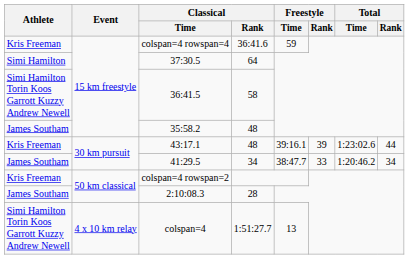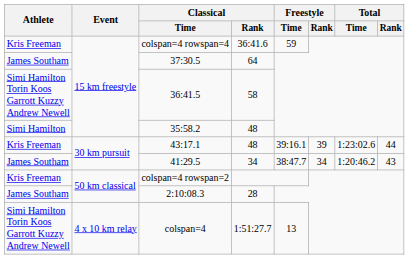(36, 61) Simi Hamilton -> (38, 61) James Southam
(38, 129) James Southam -> (36, 129) Simi Hamilton
(322, 162) 33 -> (322, 162) 34
(391, 162) 34 -> (391, 162) 43
